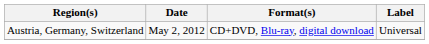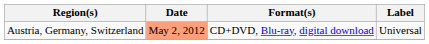(177, 30) no background -> (177, 30) lightsalmon background
